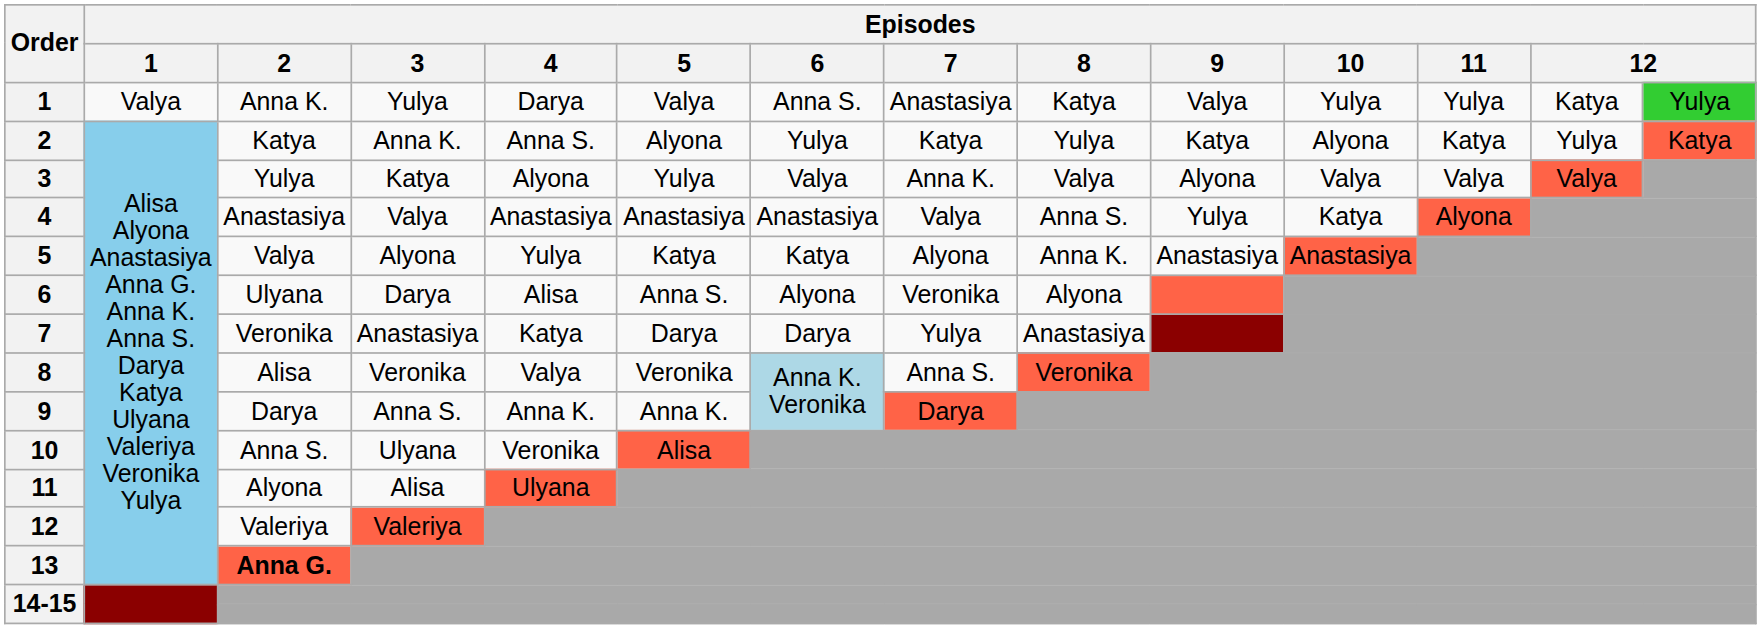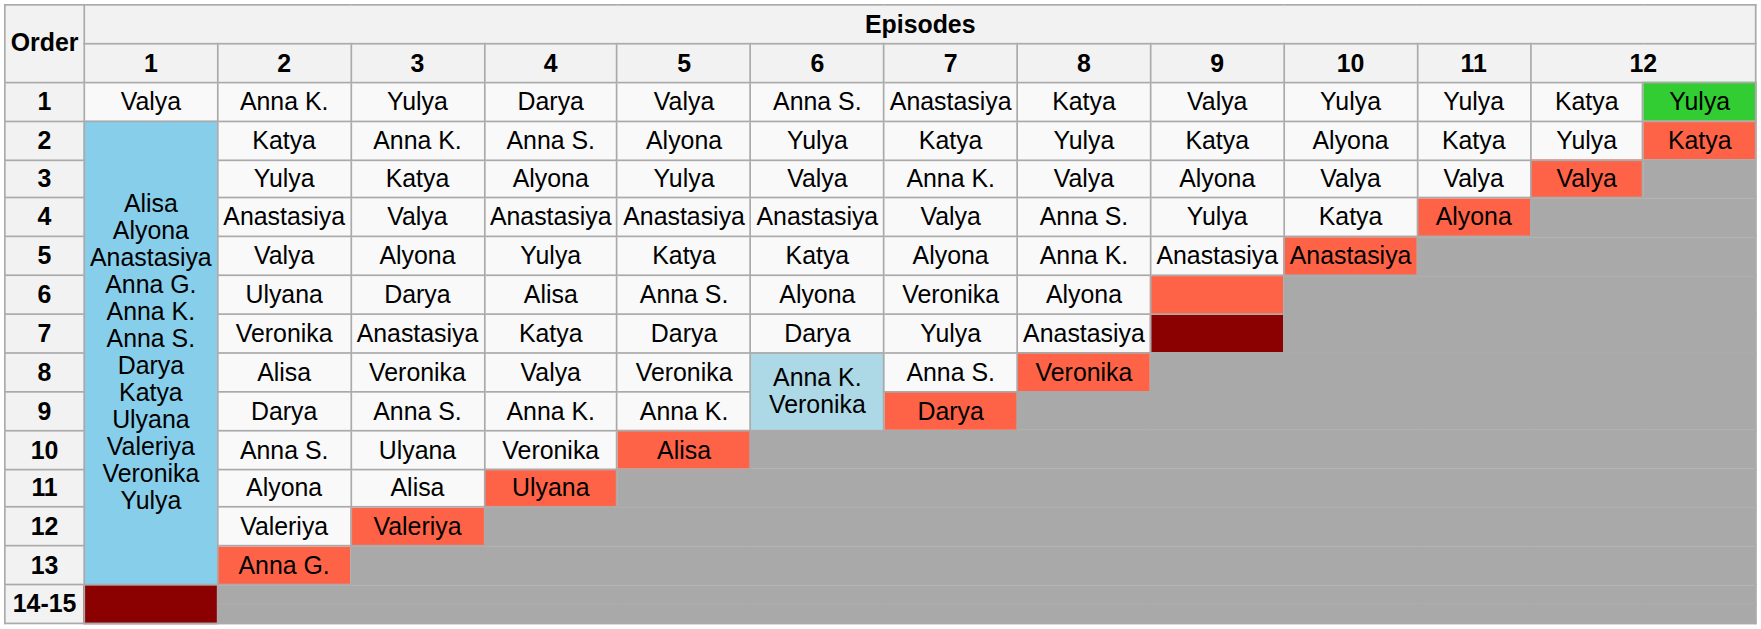(284, 565) bold -> (284, 565) normal
